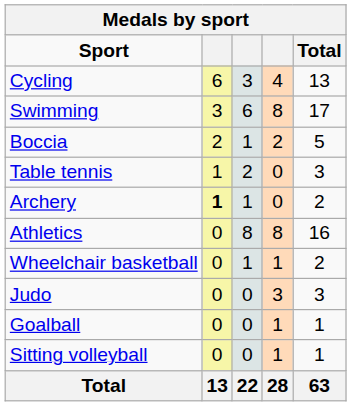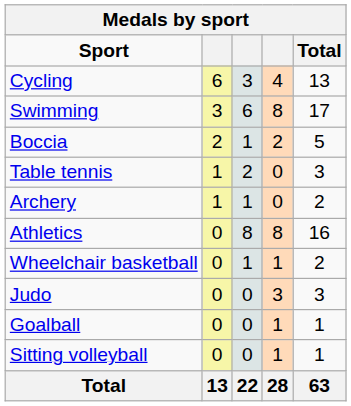(217, 202) bold -> (217, 202) normal
